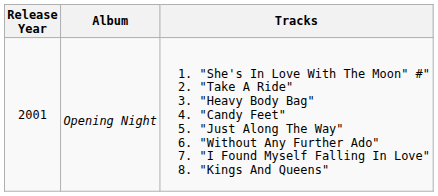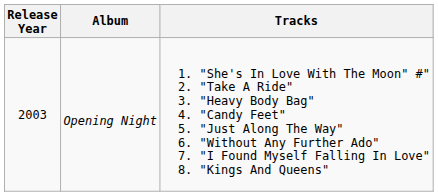(33, 115) 2001 -> (33, 115) 2003
